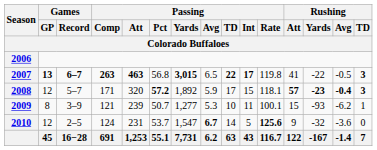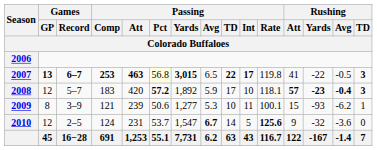(107, 75) 263 -> (107, 75) 253
(160, 75) no background -> (160, 75) lightyellow background
(107, 91) 171 -> (107, 91) 183
(136, 91) 320 -> (136, 91) 420
(248, 91) 15 -> (248, 91) 10
(160, 106) 50.7 -> (160, 106) 50.6
